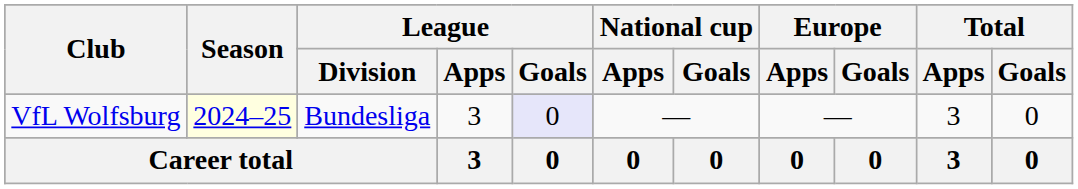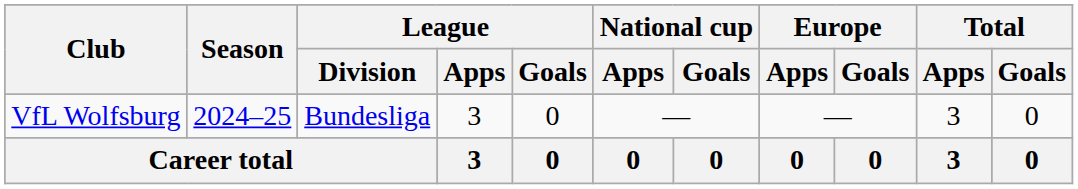(242, 115) lightyellow background -> (242, 115) no background
(553, 115) lavender background -> (553, 115) no background
